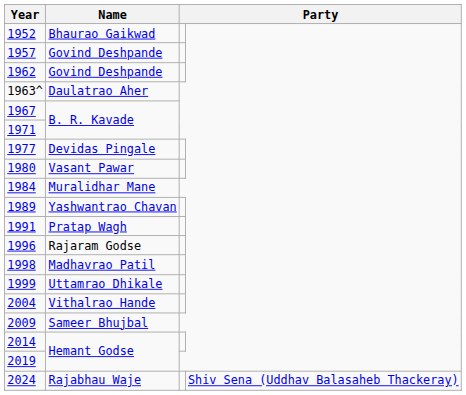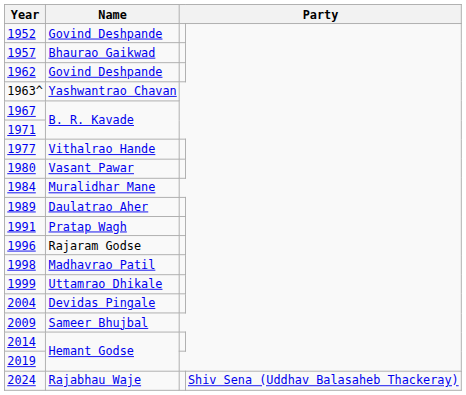(102, 33) Bhaurao Gaikwad -> (106, 33) Govind Deshpande
(106, 53) Govind Deshpande -> (102, 53) Bhaurao Gaikwad
(98, 91) Daulatrao Aher -> (113, 91) Yashwantrao Chavan
(102, 149) Devidas Pingale -> (102, 149) Vithalrao Hande
(113, 207) Yashwantrao Chavan -> (98, 207) Daulatrao Aher
(102, 303) Vithalrao Hande -> (102, 303) Devidas Pingale
